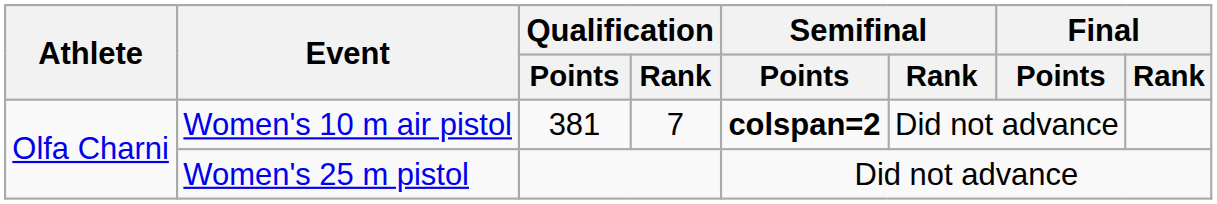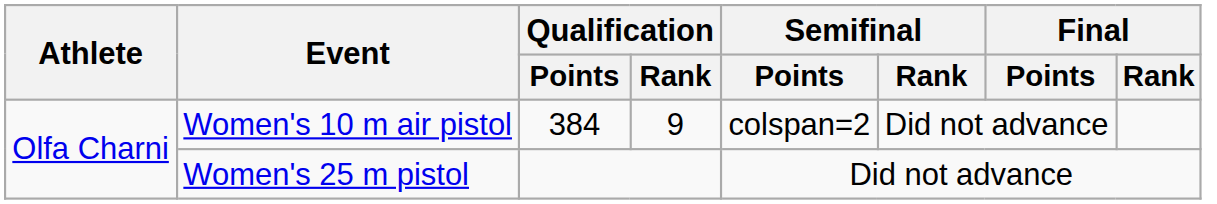(574, 125) 381 -> (574, 125) 384
(675, 125) 7 -> (675, 125) 9
(804, 125) bold -> (799, 125) normal
